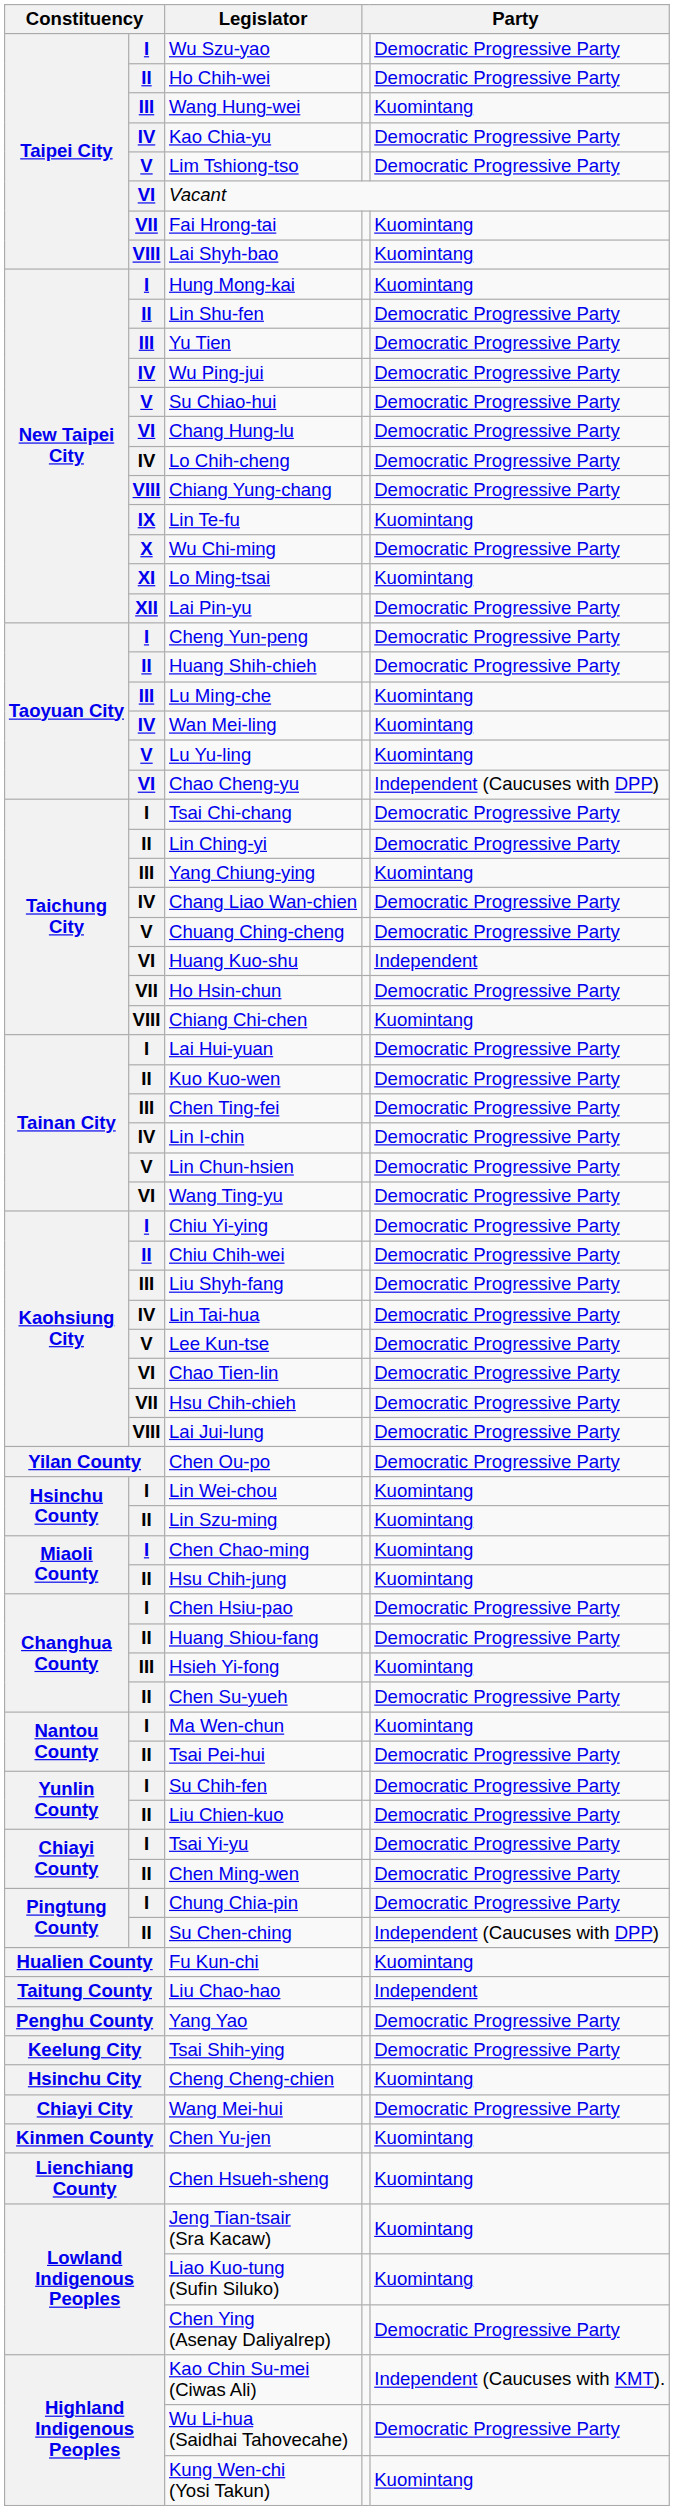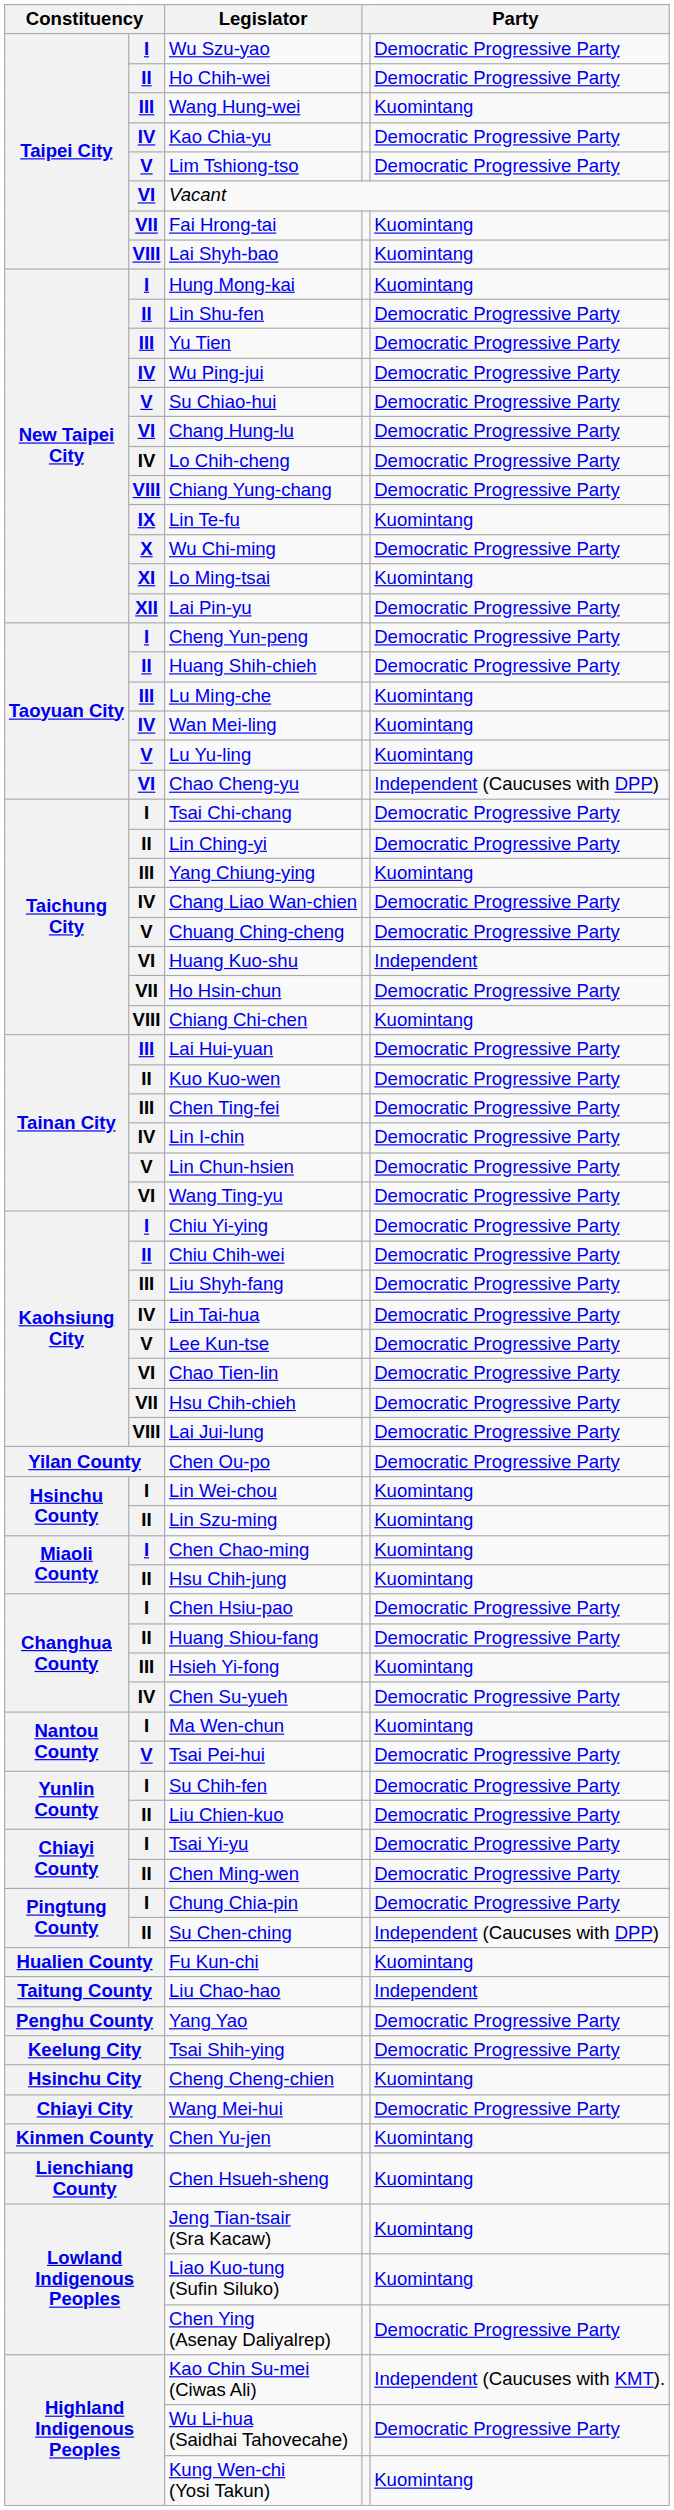(147, 1049) I -> (146, 1049) III
(147, 1697) II -> (146, 1697) IV
(147, 1755) II -> (147, 1755) V
